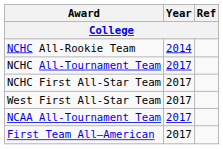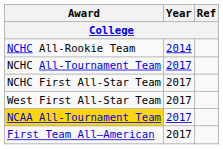(84, 117) no background -> (84, 117) gold background
